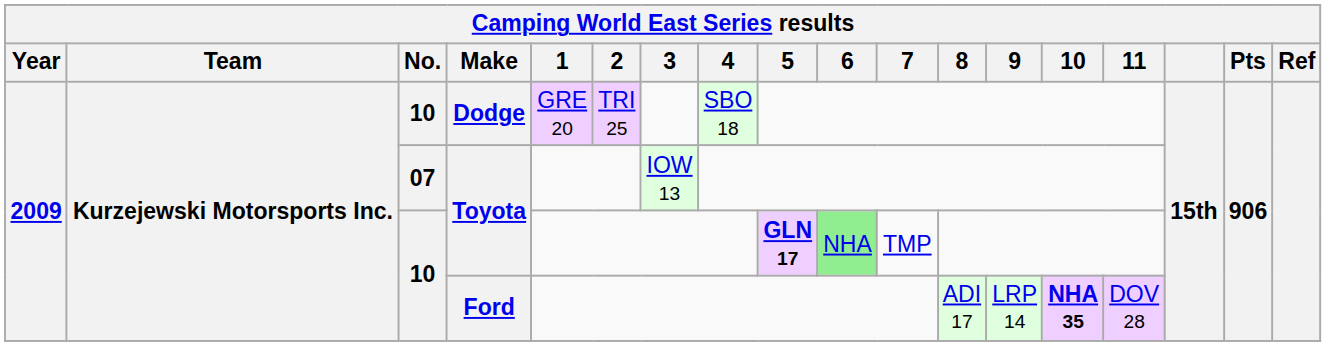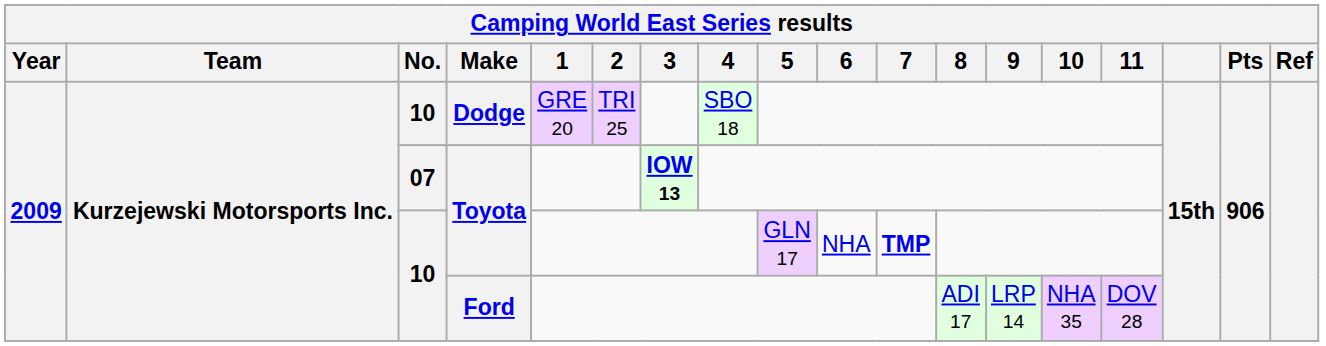(670, 177) normal -> (670, 178) bold
(788, 243) bold -> (787, 242) normal
(848, 243) lightgreen background -> (846, 243) no background
(907, 243) normal -> (906, 243) bold
(1073, 308) bold -> (1071, 307) normal
